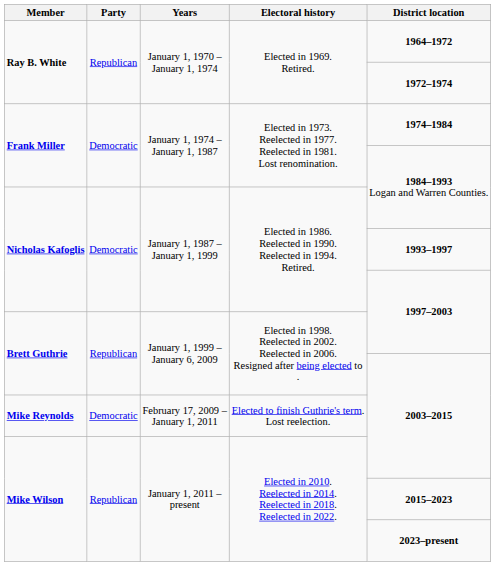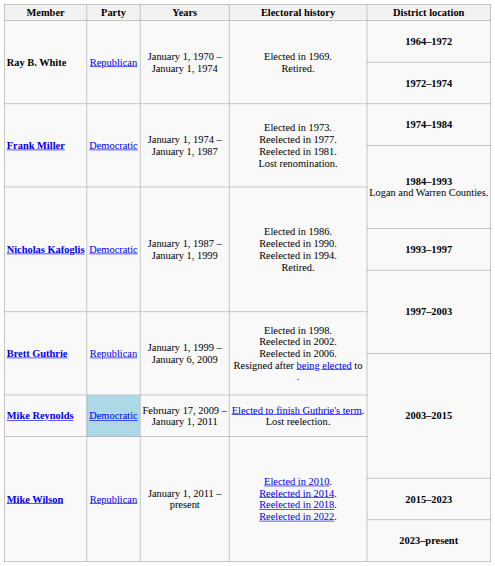(113, 416) no background -> (113, 416) lightblue background
